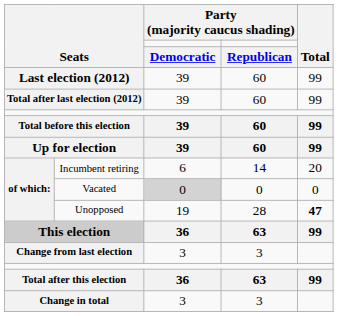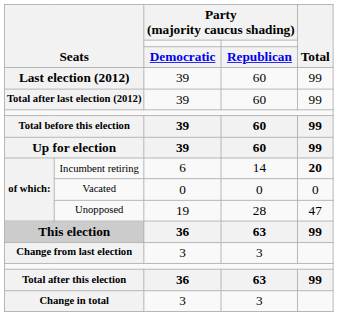(315, 168) normal -> (315, 168) bold
(183, 189) lightgrey background -> (183, 189) no background
(315, 210) bold -> (315, 210) normal
